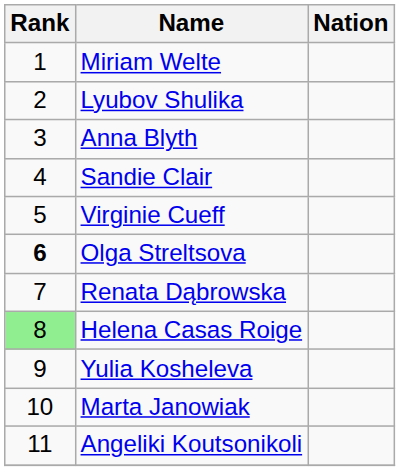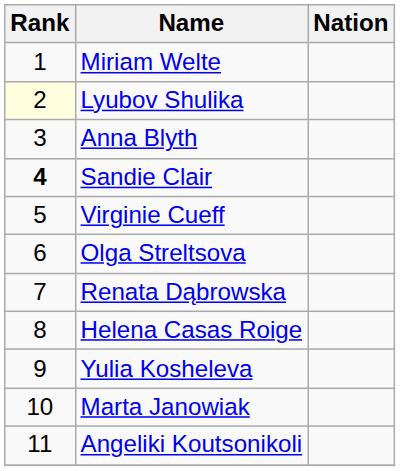(40, 100) no background -> (40, 100) lightyellow background
(40, 176) normal -> (40, 176) bold
(40, 253) bold -> (40, 253) normal
(40, 330) lightgreen background -> (40, 330) no background
